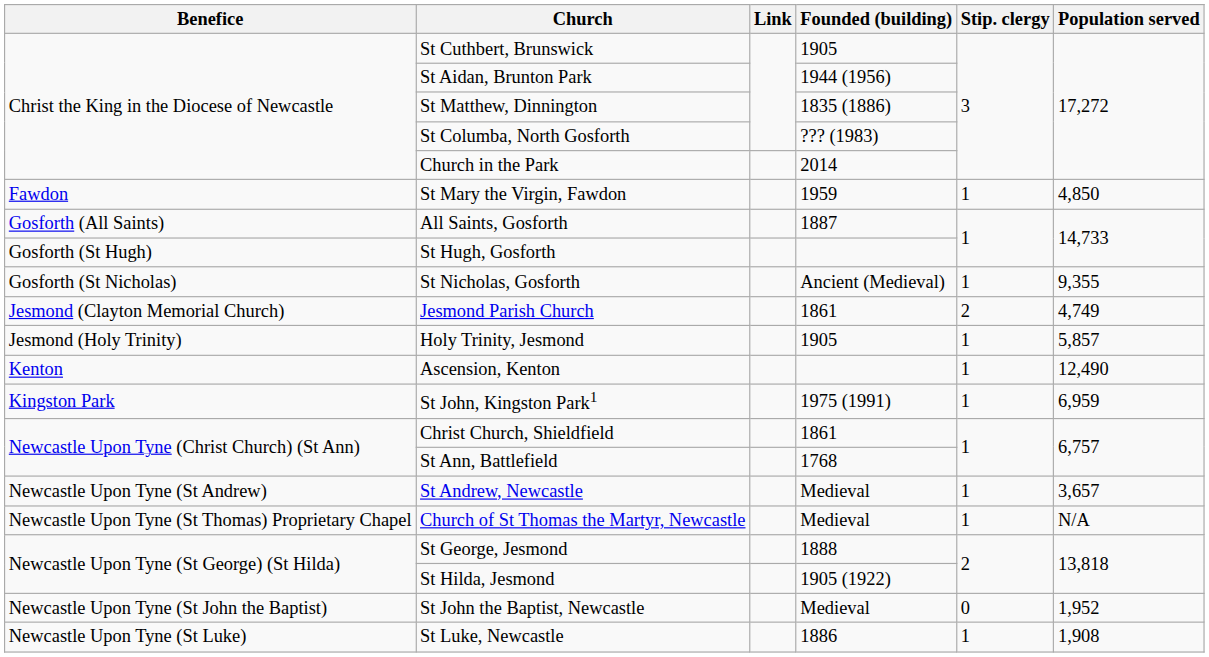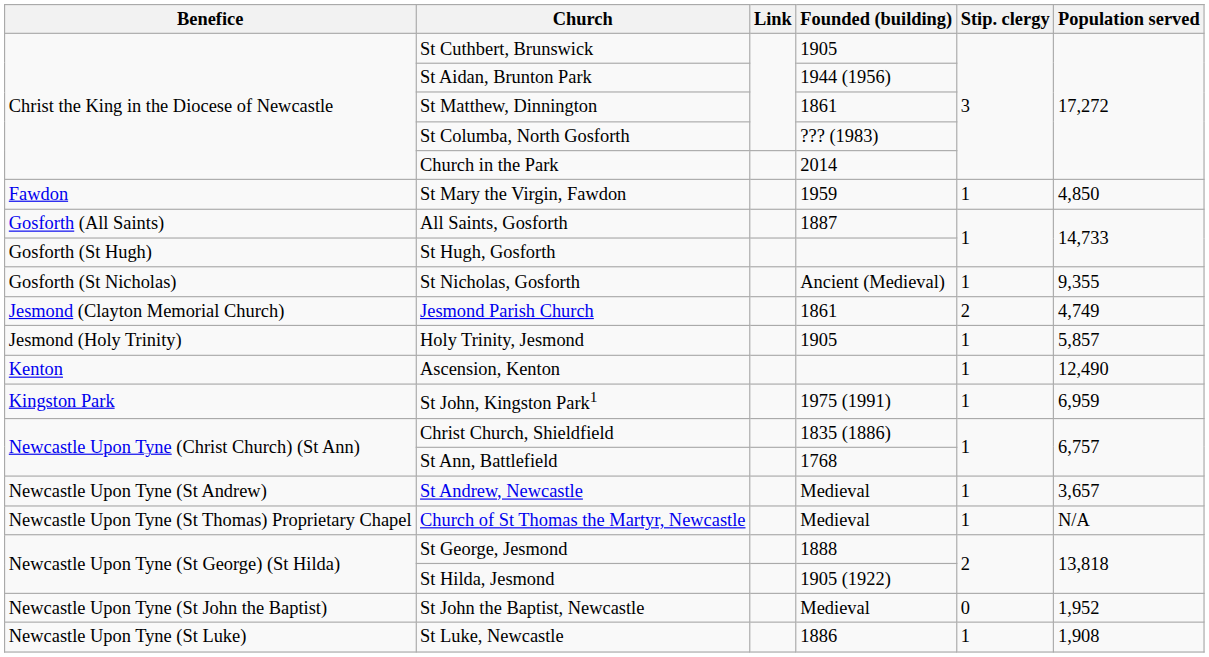(846, 106) 1835 (1886) -> (819, 106) 1861
(819, 432) 1861 -> (846, 432) 1835 (1886)
